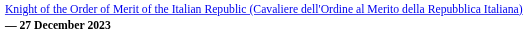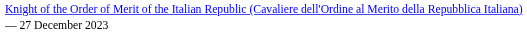(58, 25) bold -> (57, 25) normal
